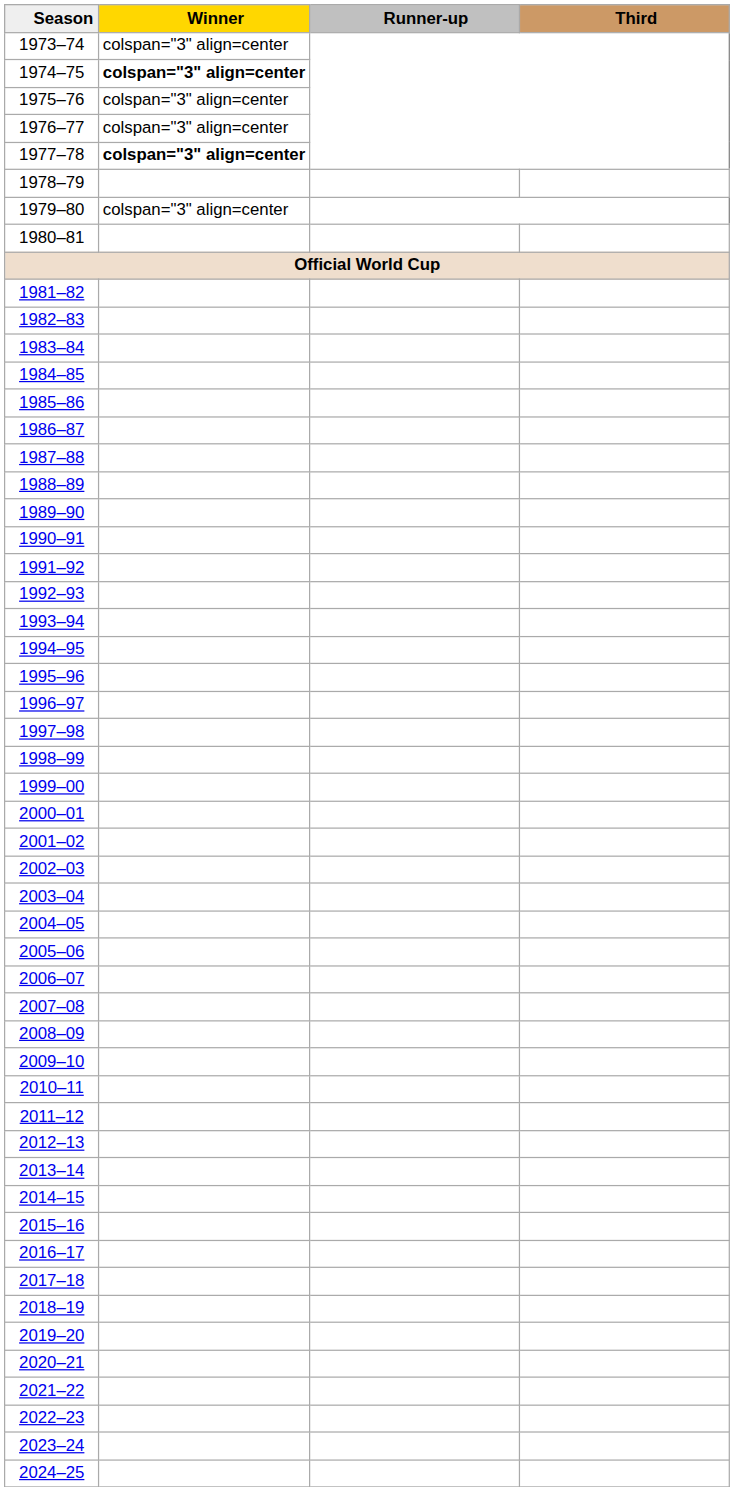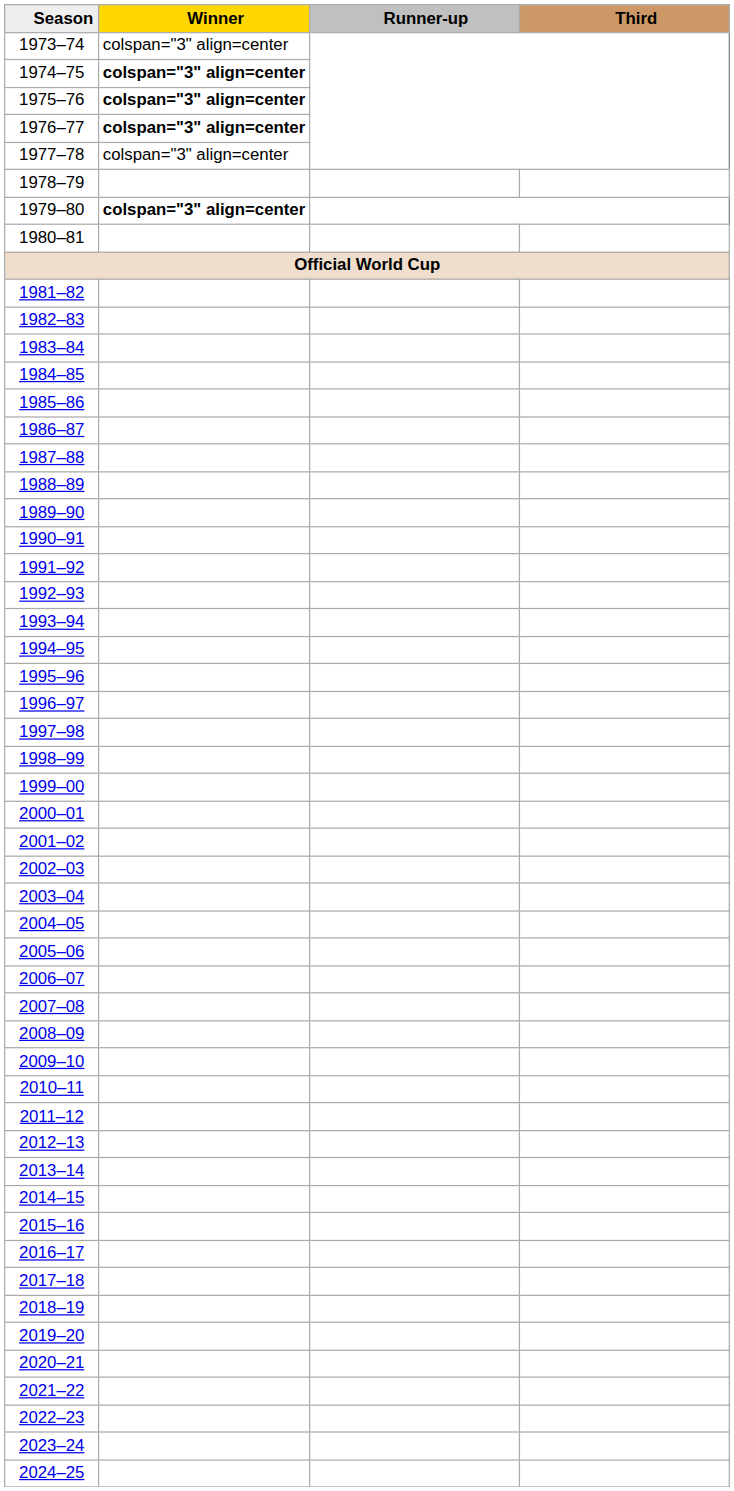(196, 100) normal -> (204, 100) bold
(196, 127) normal -> (204, 127) bold
(204, 155) bold -> (196, 155) normal
(196, 210) normal -> (204, 210) bold
